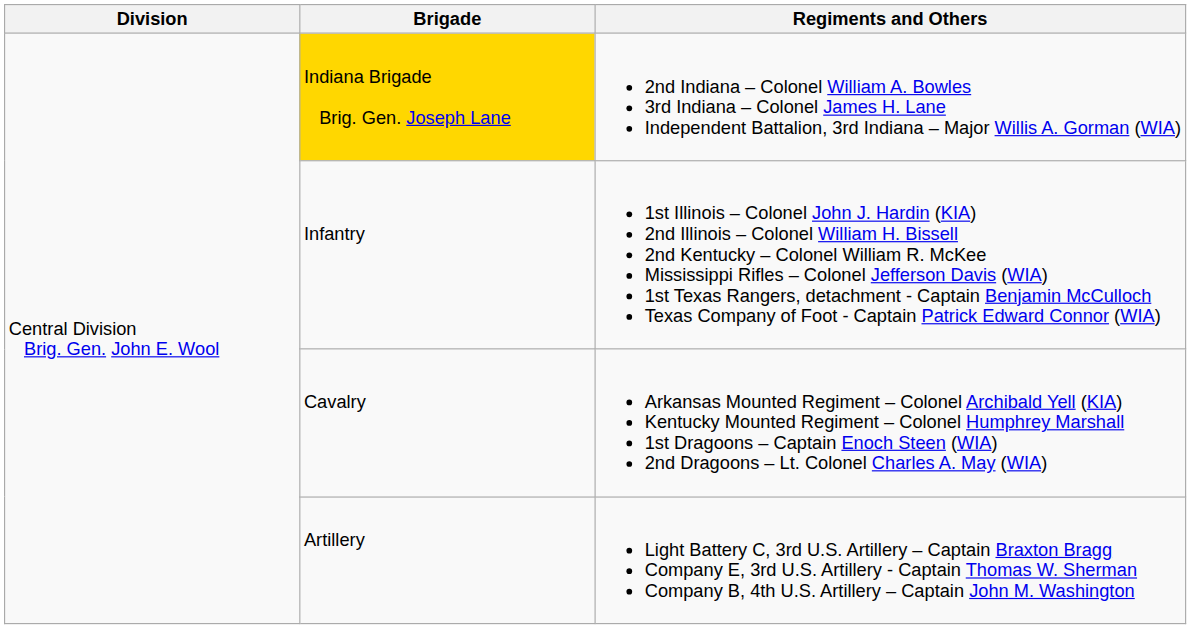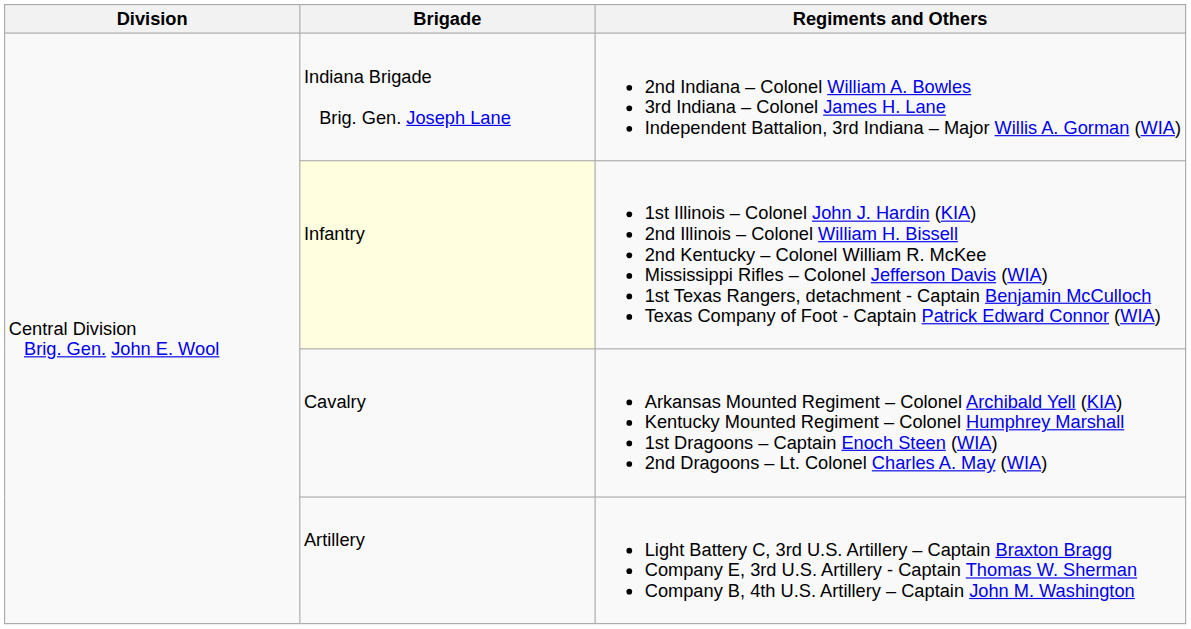(407, 96) gold background -> (407, 96) no background
(334, 254) no background -> (334, 254) lightyellow background
